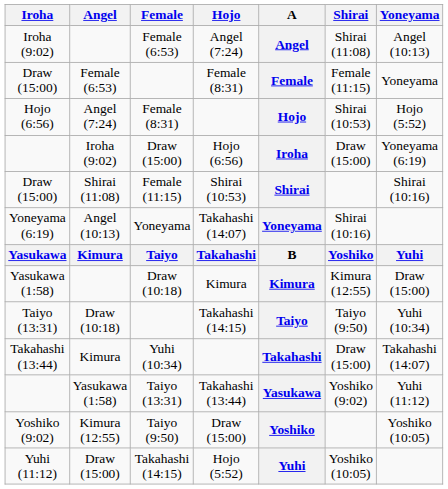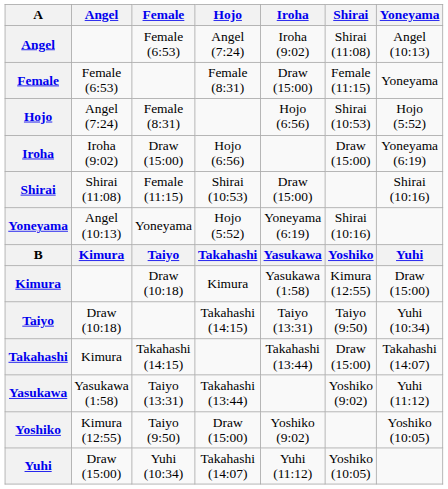columns swapped: (292, 15) <-> (37, 15)
(226, 226) Takahashi (14:07) -> (228, 226) Hojo (5:52)
(162, 356) Yuhi (10:34) -> (163, 356) Takahashi (14:15)
(162, 466) Takahashi (14:15) -> (163, 466) Yuhi (10:34)
(226, 466) Hojo (5:52) -> (228, 466) Takahashi (14:07)
